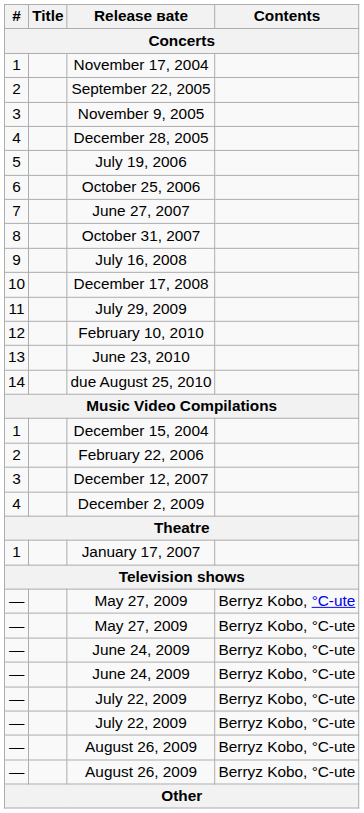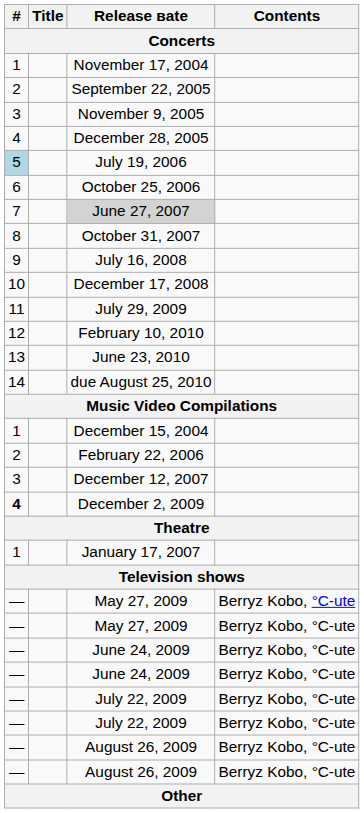(17, 162) no background -> (17, 162) lightblue background
(141, 211) no background -> (141, 211) lightgrey background
(17, 503) normal -> (17, 503) bold
